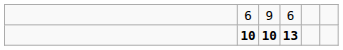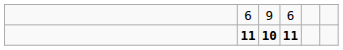(248, 35) 10 -> (248, 35) 11
(290, 35) 13 -> (290, 35) 11
